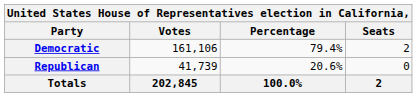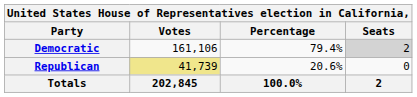(407, 48) no background -> (407, 48) lightgrey background
(198, 66) no background -> (198, 66) khaki background
